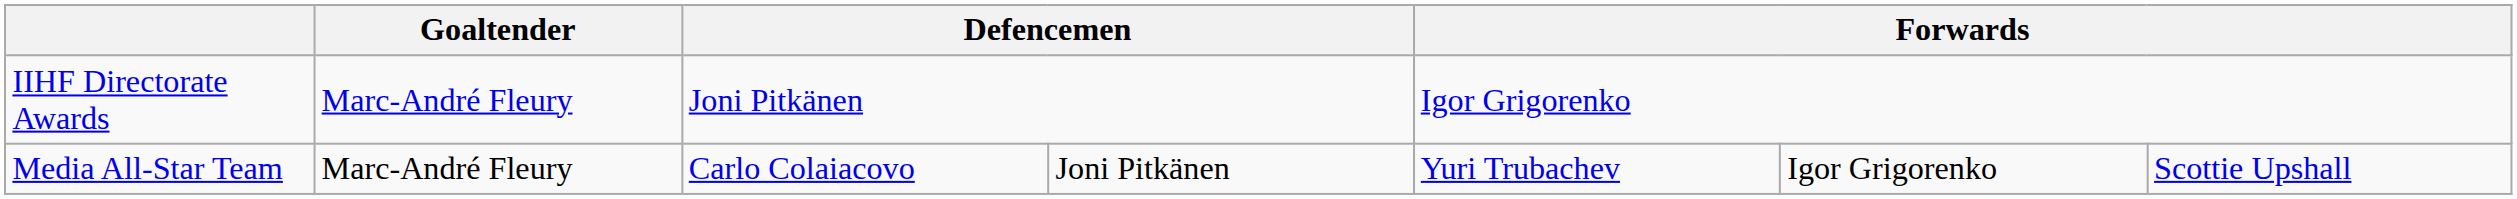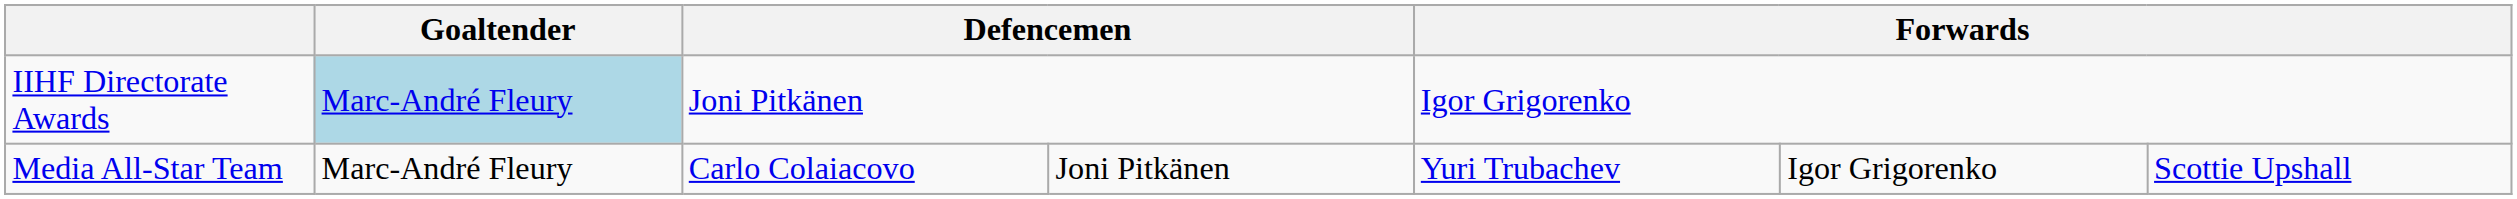(447, 99) no background -> (447, 99) lightblue background
